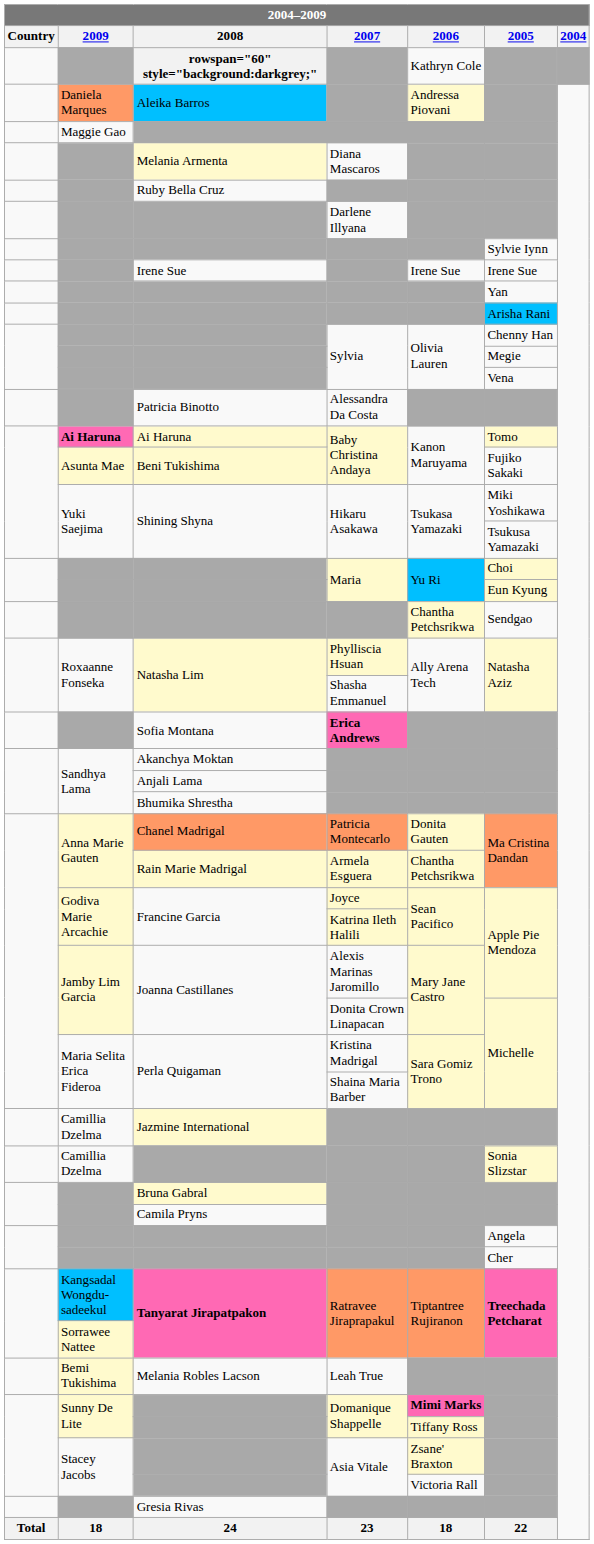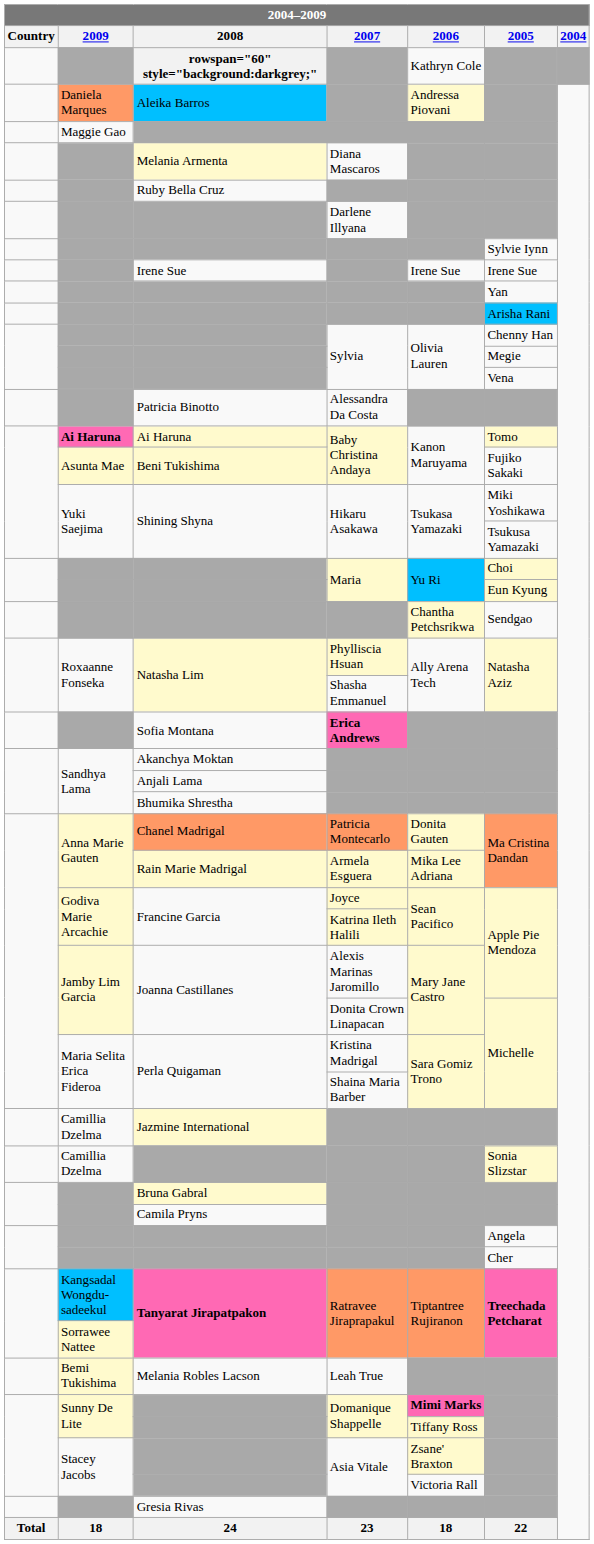(442, 868) Chantha Petchsrikwa -> (436, 868) Mika Lee Adriana
